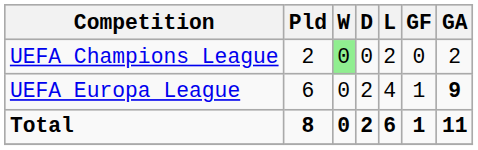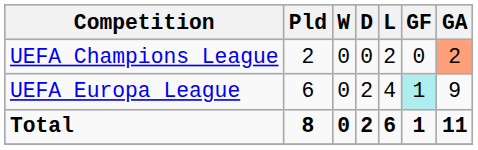(344, 57) lightgreen background -> (344, 57) no background
(455, 57) no background -> (455, 57) lightsalmon background
(419, 92) no background -> (419, 92) paleturquoise background
(455, 92) bold -> (455, 92) normal
